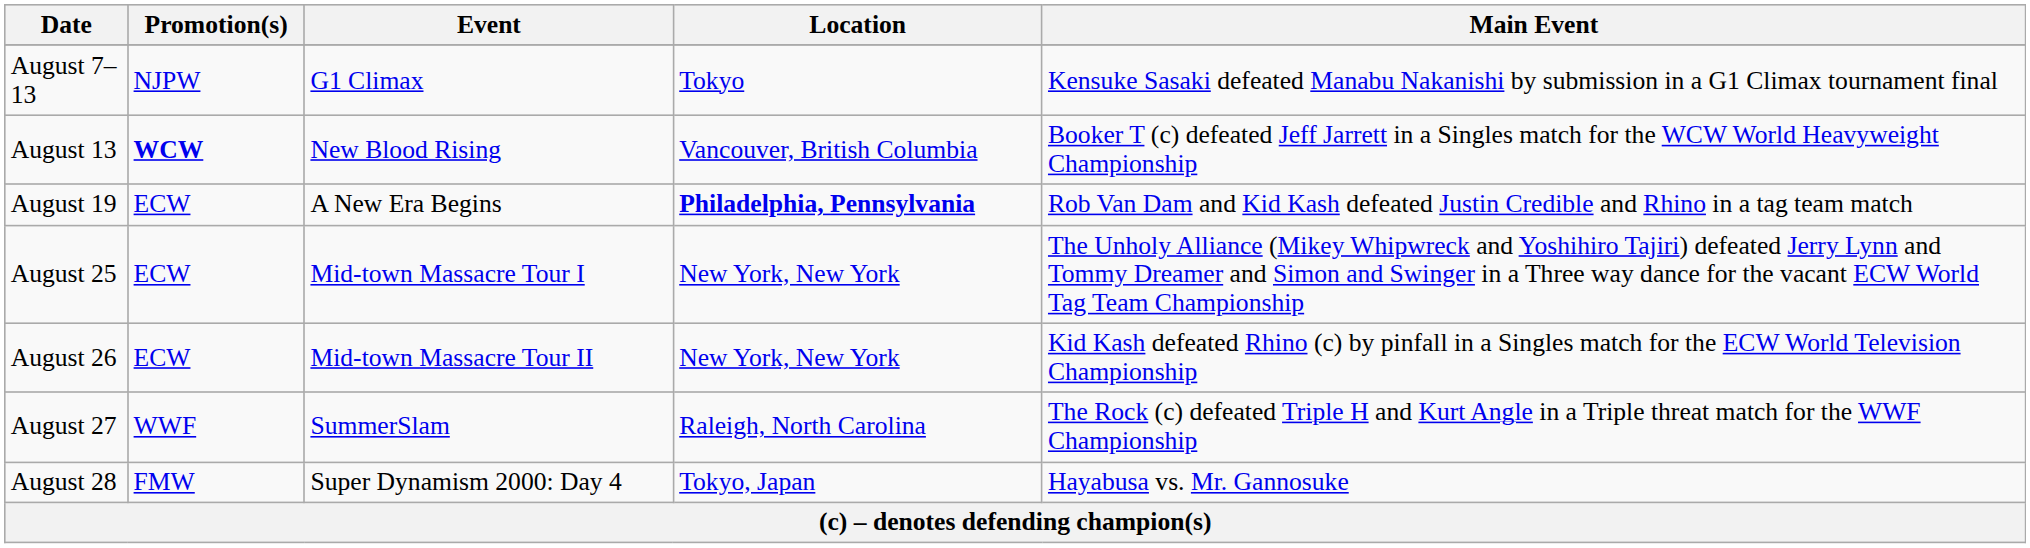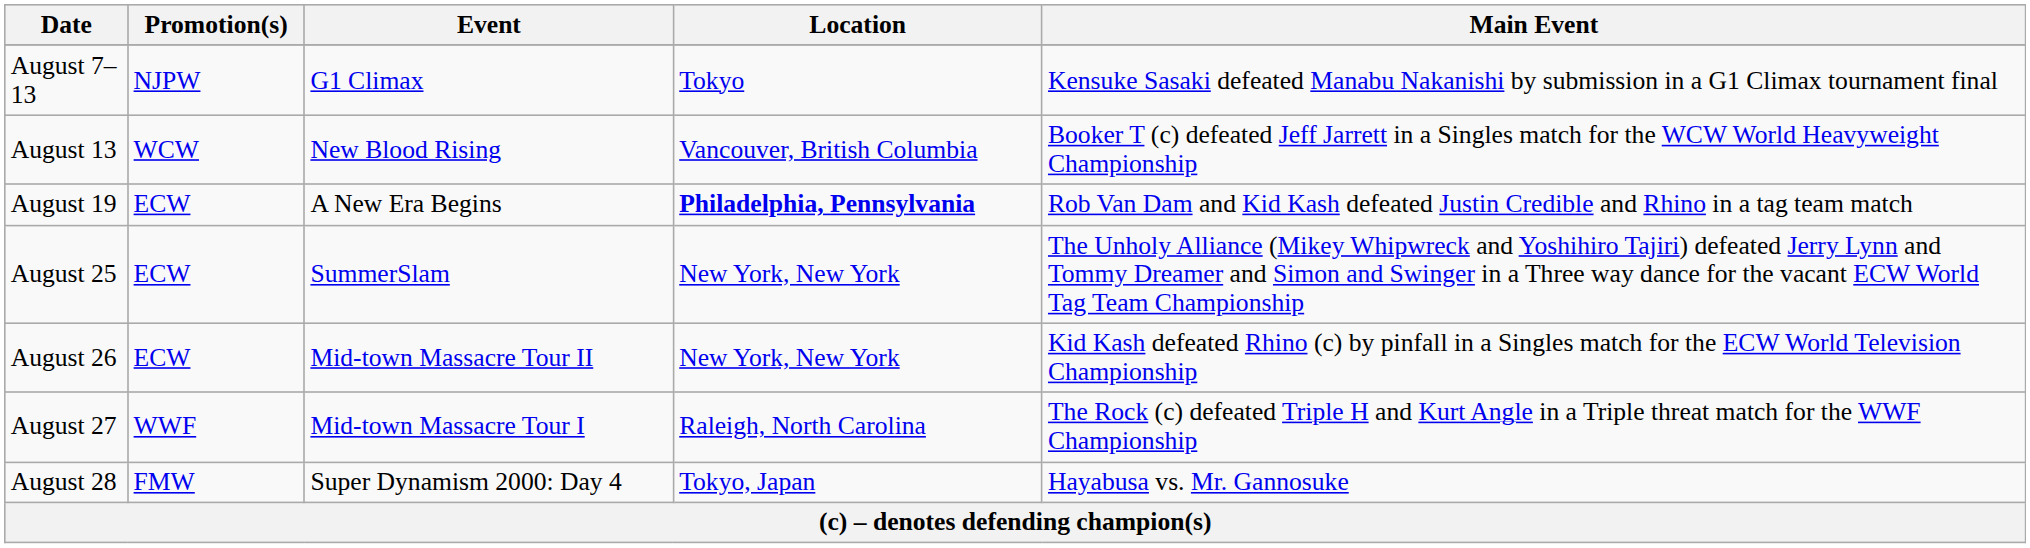(168, 149) bold -> (166, 149) normal
(448, 273) Mid-town Massacre Tour I -> (380, 273) SummerSlam
(380, 426) SummerSlam -> (448, 426) Mid-town Massacre Tour I
